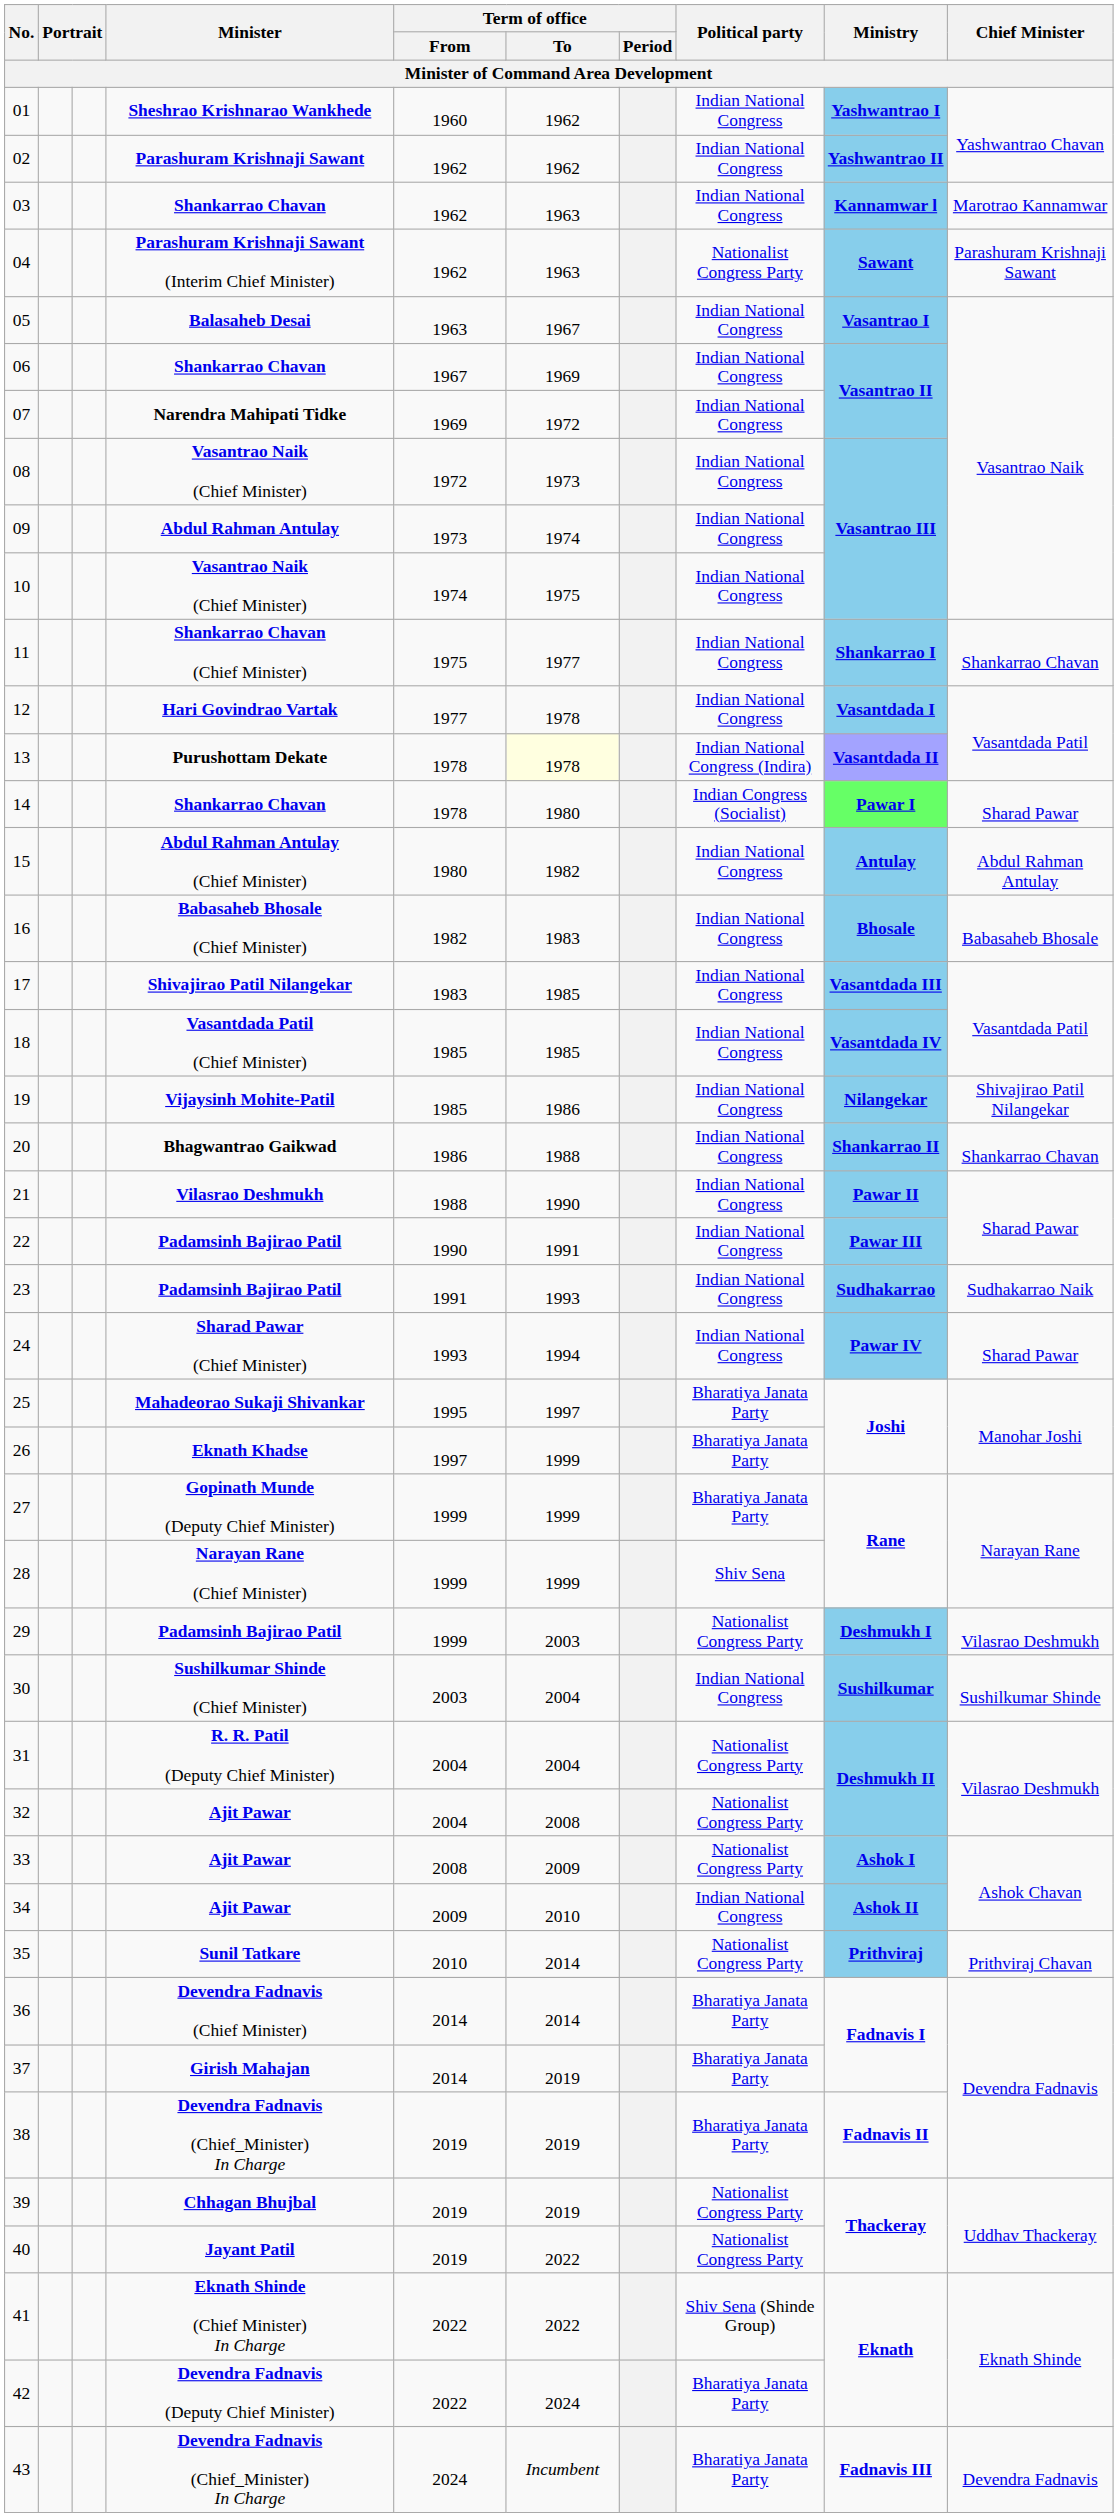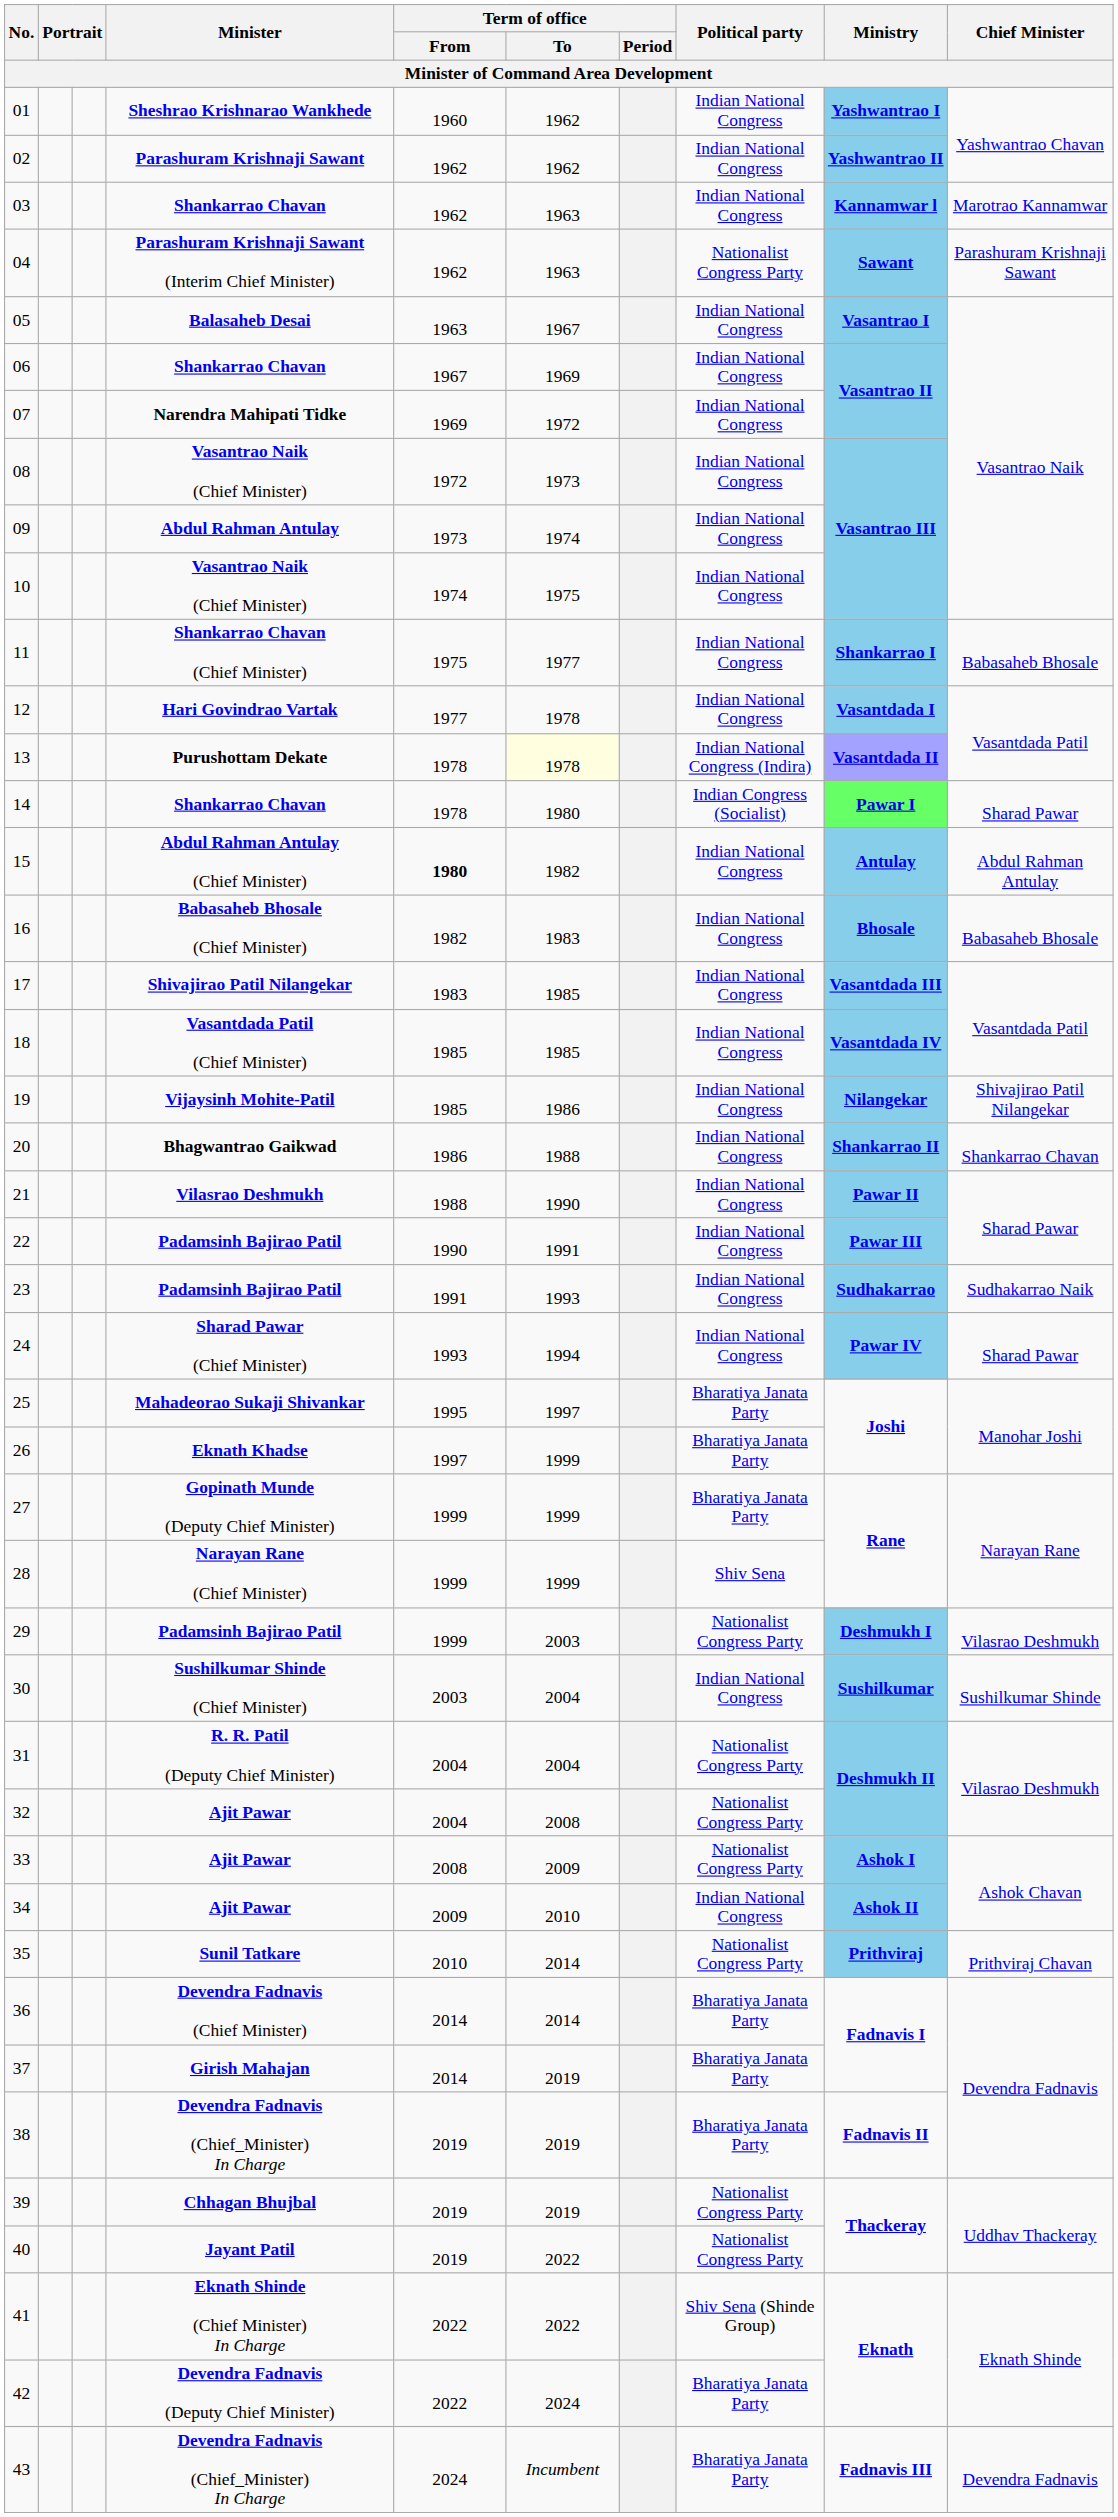(1030, 662) Shankarrao Chavan -> (1030, 662) Babasaheb Bhosale
(450, 871) normal -> (450, 871) bold
